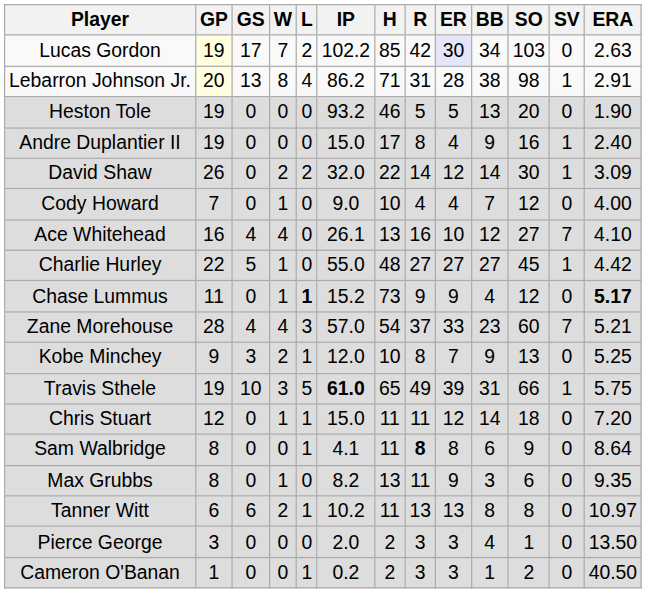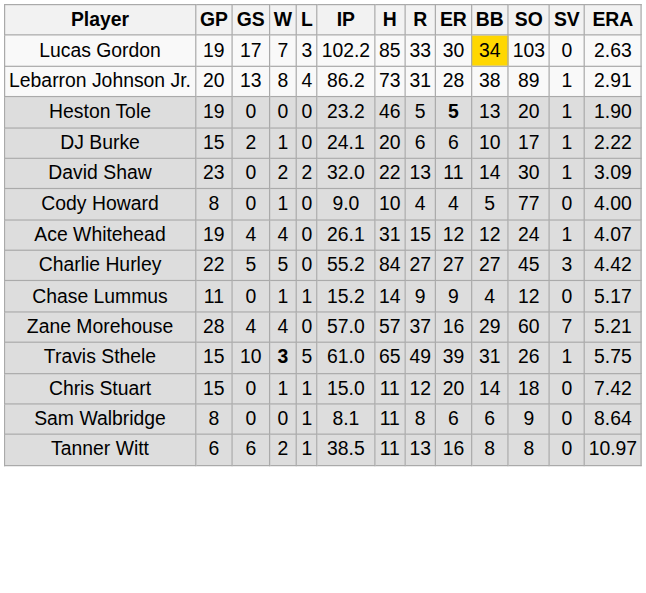(214, 50) lightyellow background -> (214, 50) no background
(307, 50) 2 -> (307, 50) 3
(420, 50) 42 -> (420, 50) 33
(453, 50) lavender background -> (453, 50) no background
(490, 50) no background -> (490, 50) gold background
(214, 81) lightyellow background -> (214, 81) no background
(390, 81) 71 -> (390, 81) 73
(529, 81) 98 -> (529, 81) 89
(346, 111) 93.2 -> (346, 111) 23.2
(453, 111) normal -> (453, 111) bold
(567, 111) 0 -> (567, 111) 1
+ row: (100, 142)
- row: (100, 142)
(214, 173) 26 -> (214, 173) 23
(420, 173) 14 -> (420, 173) 13
(453, 173) 12 -> (453, 173) 11
(214, 204) 7 -> (214, 204) 8
(490, 204) 7 -> (490, 204) 5
(529, 204) 12 -> (529, 204) 77
(214, 234) 16 -> (214, 234) 19
(390, 234) 13 -> (390, 234) 31
(420, 234) 16 -> (420, 234) 15
(453, 234) 10 -> (453, 234) 12
(529, 234) 27 -> (529, 234) 24
(567, 234) 7 -> (567, 234) 1
(613, 234) 4.10 -> (613, 234) 4.07
(283, 265) 1 -> (283, 265) 5
(346, 265) 55.0 -> (346, 265) 55.2
(390, 265) 48 -> (390, 265) 84
(567, 265) 1 -> (567, 265) 3
(307, 296) bold -> (307, 296) normal
(390, 296) 73 -> (390, 296) 14
(613, 296) bold -> (613, 296) normal
(307, 326) 3 -> (307, 326) 0
(390, 326) 54 -> (390, 326) 57
(453, 326) 33 -> (453, 326) 16
(490, 326) 23 -> (490, 326) 29
- row: (100, 357)
(214, 388) 19 -> (214, 357) 15
(283, 388) normal -> (283, 357) bold
(346, 388) bold -> (346, 357) normal
(529, 388) 66 -> (529, 357) 26
(214, 419) 12 -> (214, 388) 15
(420, 419) 11 -> (420, 388) 12
(453, 419) 12 -> (453, 388) 20
(613, 419) 7.20 -> (613, 388) 7.42
(346, 449) 4.1 -> (346, 419) 8.1
(420, 449) bold -> (420, 419) normal
(453, 449) 8 -> (453, 419) 6
- row: (100, 480)
(346, 511) 10.2 -> (346, 449) 38.5
(453, 511) 13 -> (453, 449) 16
- row: (100, 541)
- row: (100, 572)
